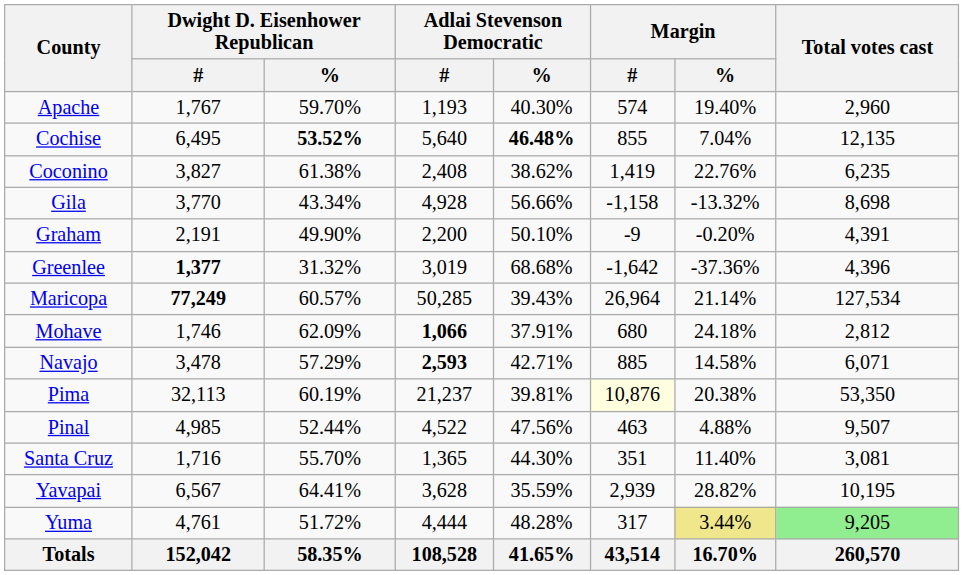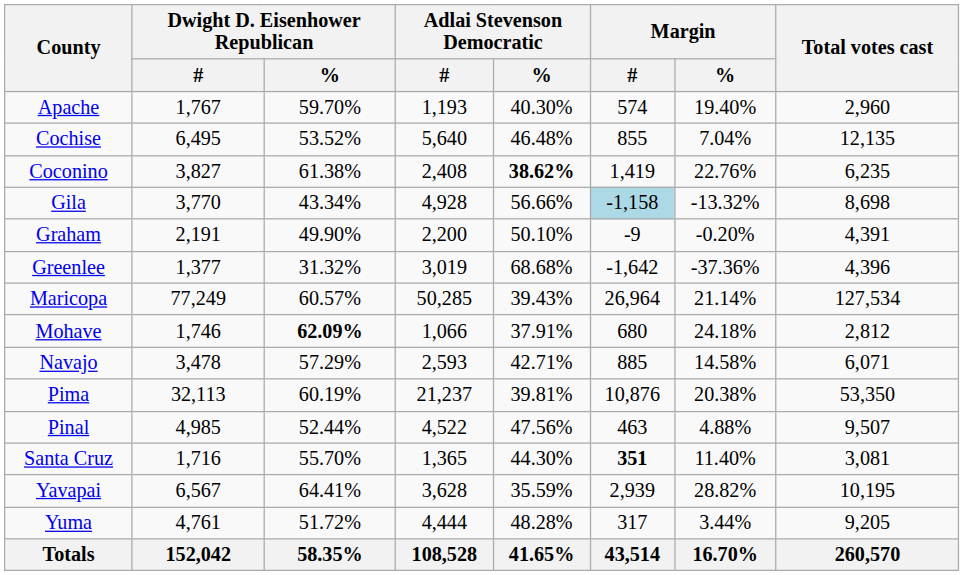(330, 139) bold -> (330, 139) normal
(542, 139) bold -> (542, 139) normal
(542, 171) normal -> (542, 171) bold
(632, 203) no background -> (632, 203) lightblue background
(198, 266) bold -> (198, 266) normal
(198, 298) bold -> (198, 298) normal
(330, 330) normal -> (330, 330) bold
(444, 330) bold -> (444, 330) normal
(444, 362) bold -> (444, 362) normal
(632, 394) lightyellow background -> (632, 394) no background
(632, 458) normal -> (632, 458) bold
(725, 522) khaki background -> (725, 522) no background
(867, 522) lightgreen background -> (867, 522) no background
